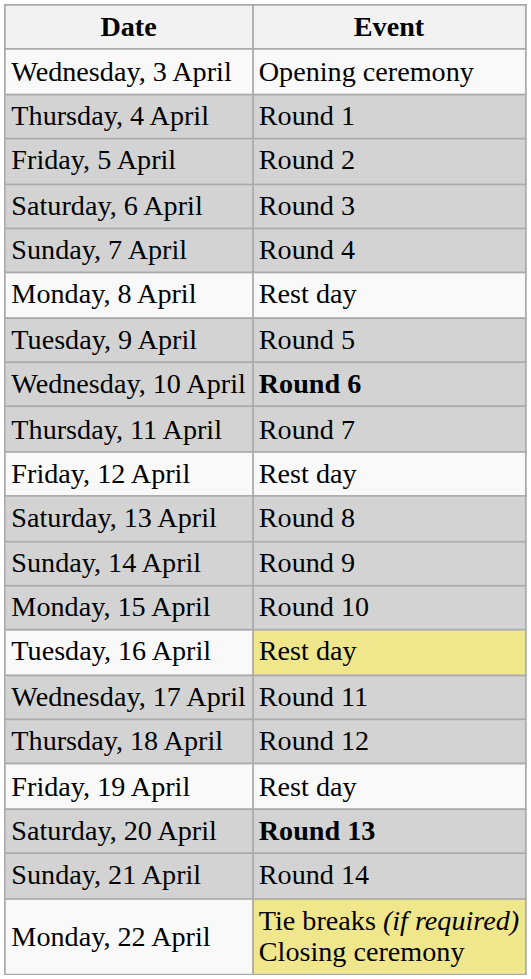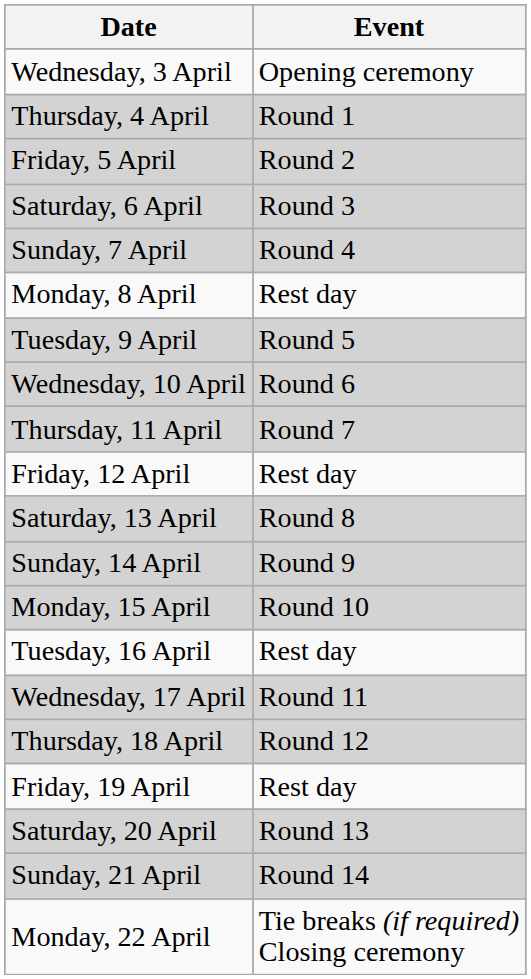(310, 384) bold -> (307, 384) normal
(308, 652) khaki background -> (308, 652) no background
(317, 830) bold -> (314, 830) normal
(389, 935) khaki background -> (389, 935) no background
